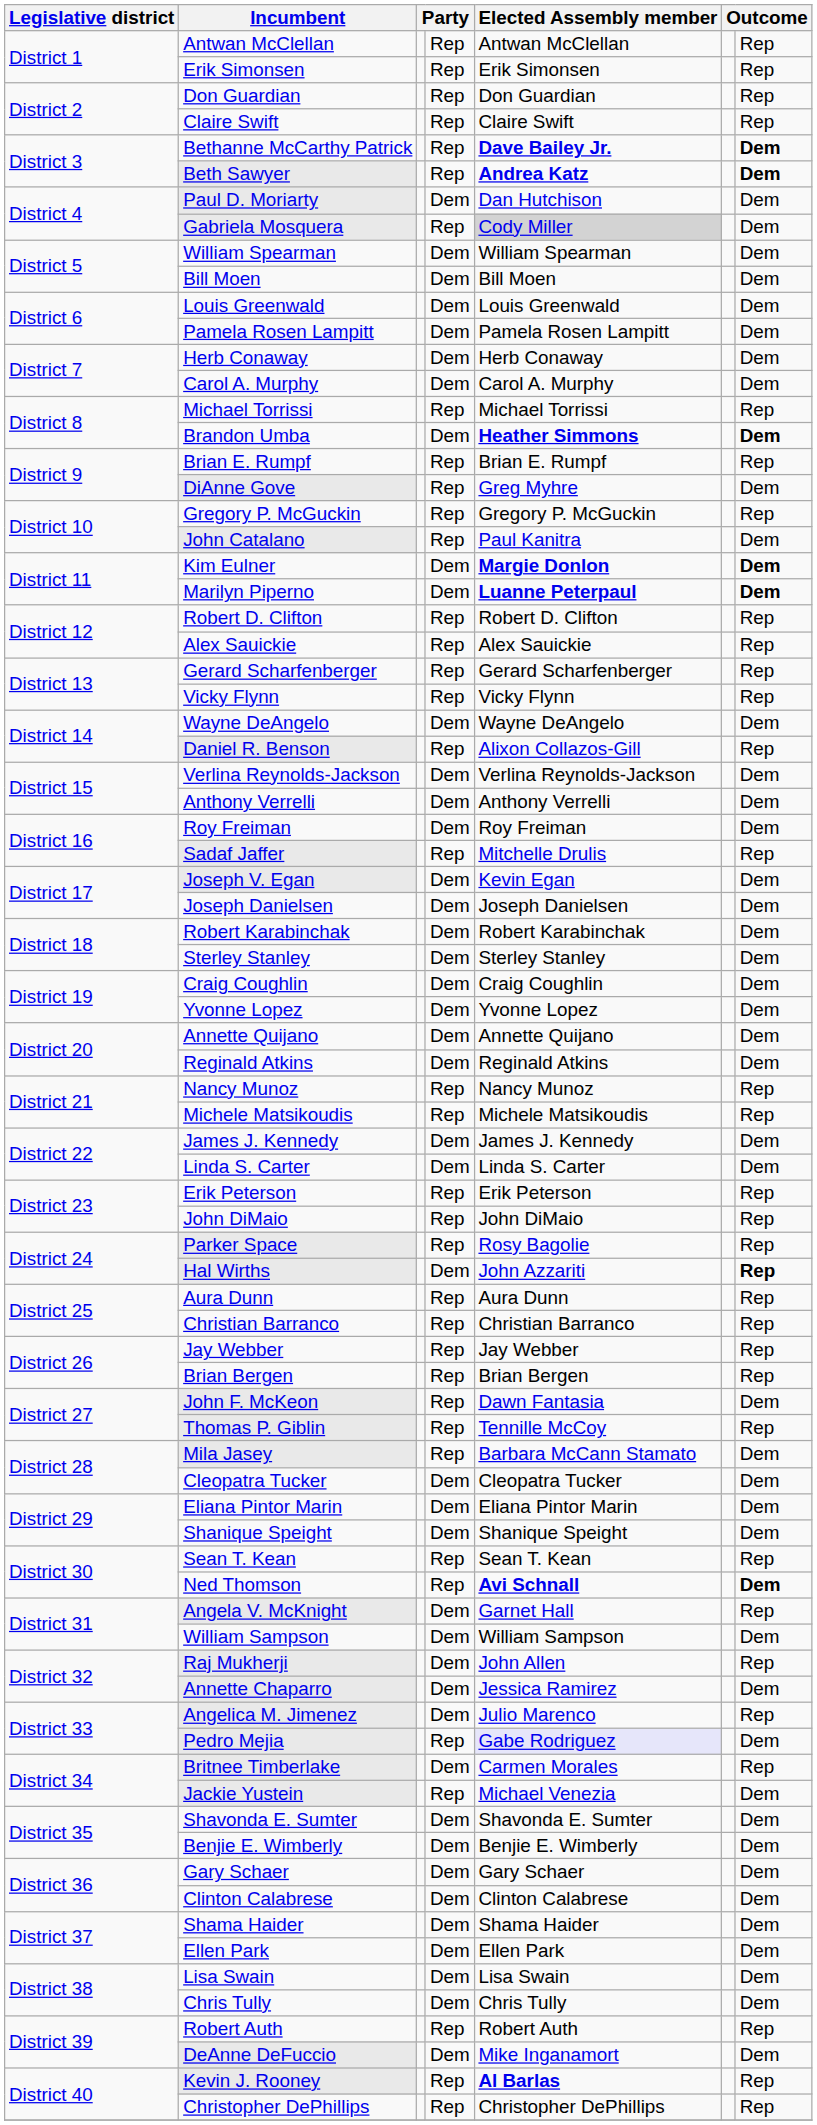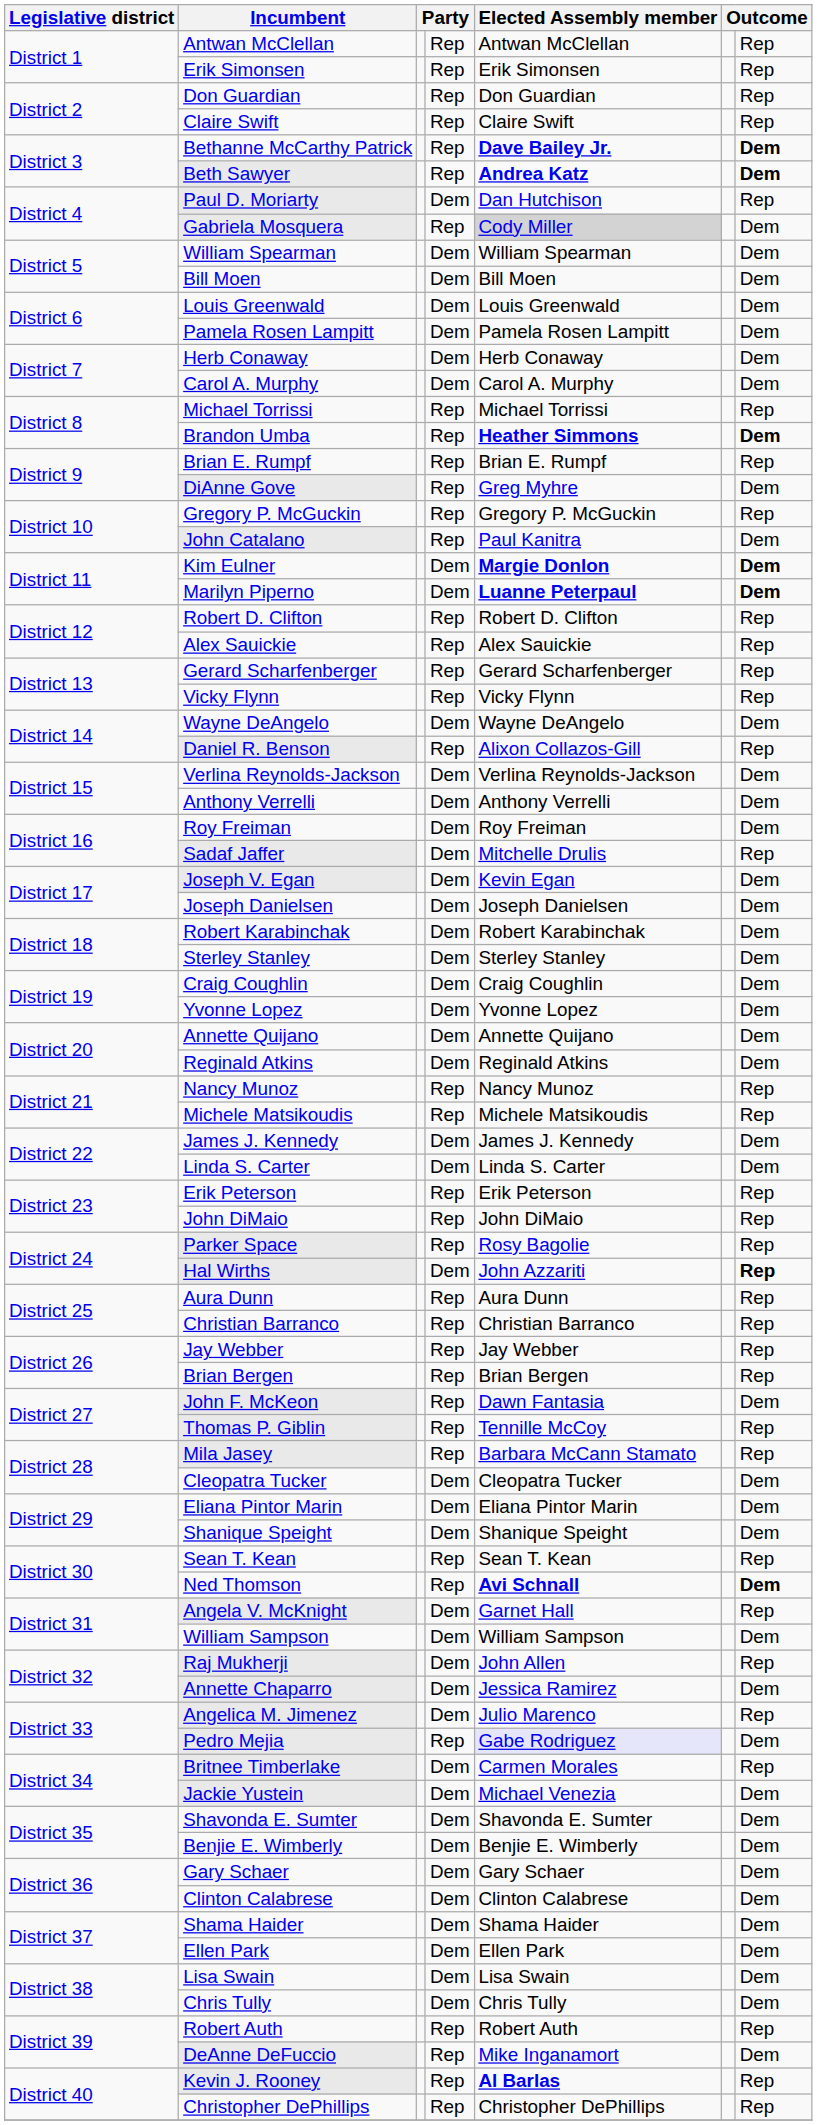(760, 200) Dem -> (757, 200) Rep
(450, 435) Dem -> (447, 435) Rep
(447, 853) Rep -> (450, 853) Dem
(760, 1454) Dem -> (757, 1454) Rep
(447, 1793) Rep -> (450, 1793) Dem
(450, 2054) Dem -> (447, 2054) Rep
